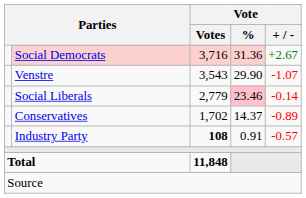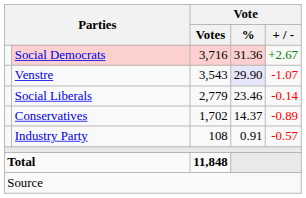(248, 75) no background -> (248, 75) lavender background
(248, 95) pink background -> (248, 95) no background
(218, 136) bold -> (218, 136) normal
